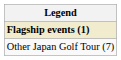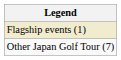(48, 30) bold -> (46, 30) normal
